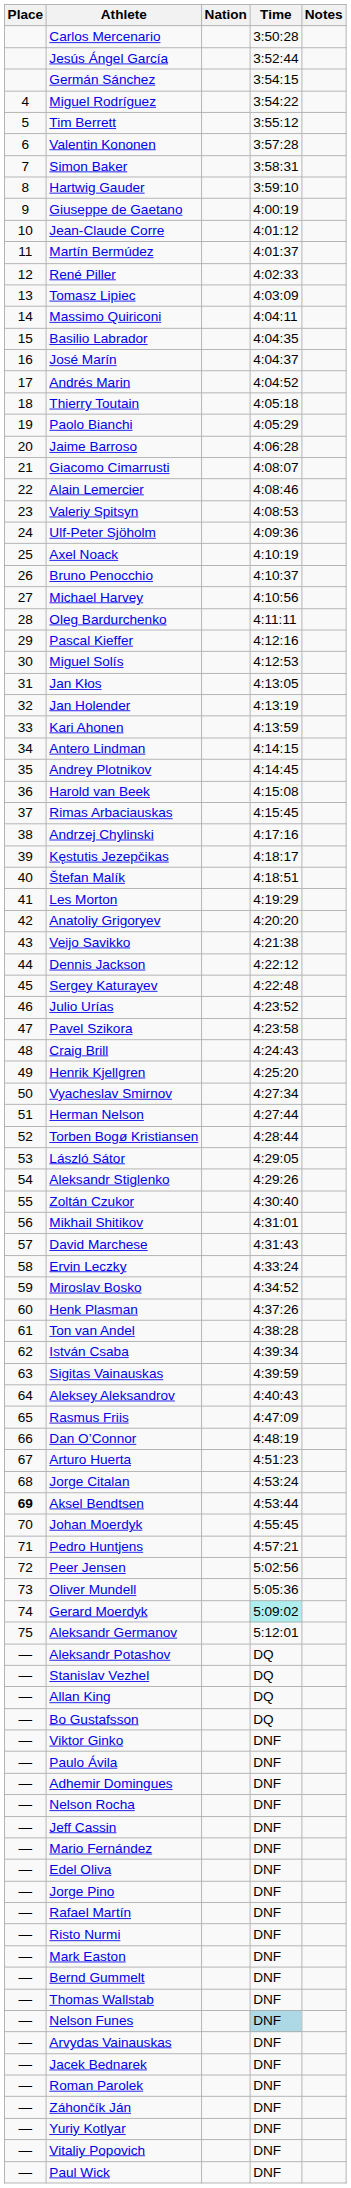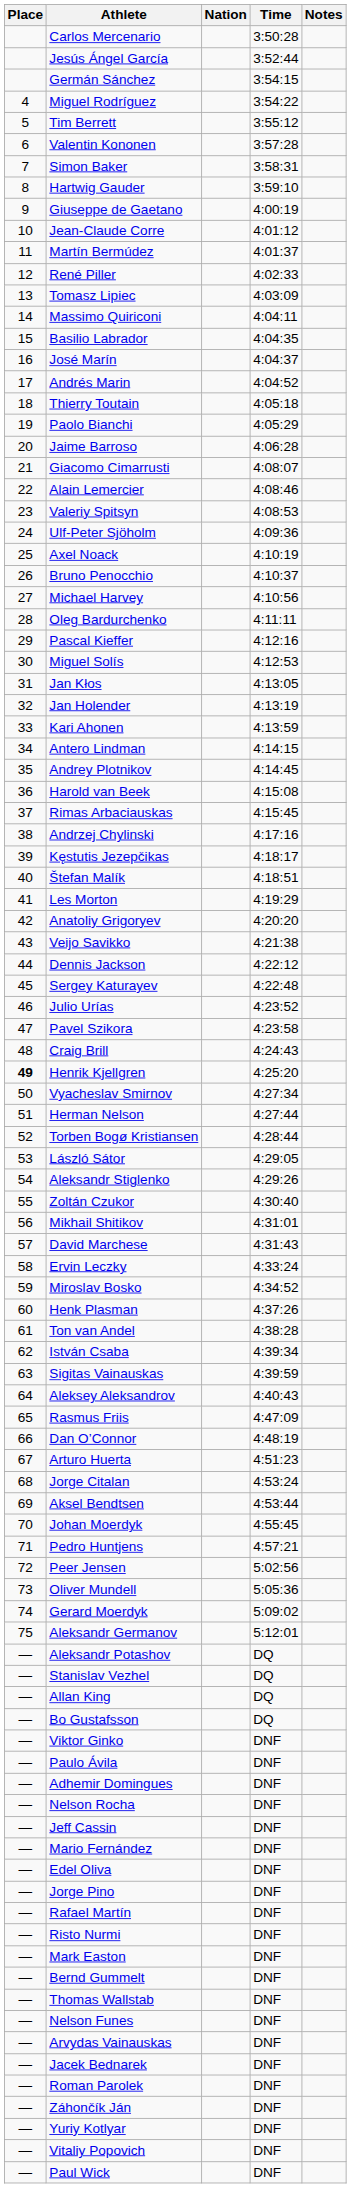(25, 1072) normal -> (25, 1072) bold
(25, 1503) bold -> (25, 1503) normal
(276, 1611) paleturquoise background -> (276, 1611) no background
(267, 2021) lightblue background -> (267, 2021) no background
